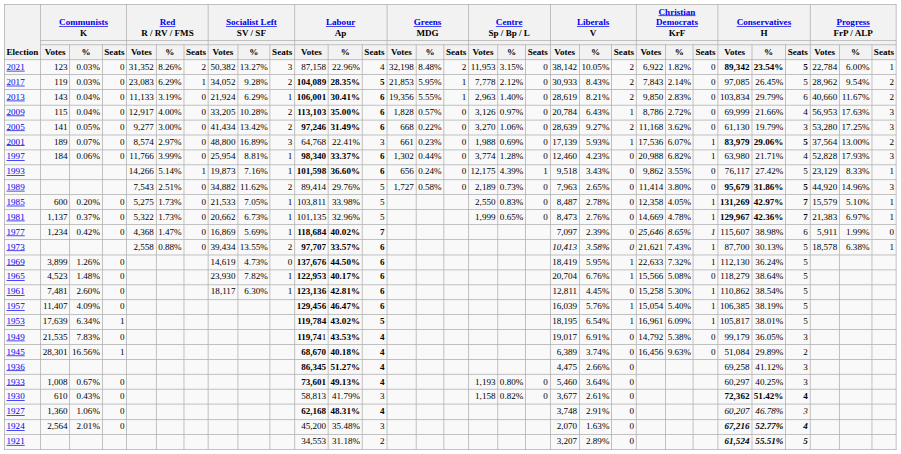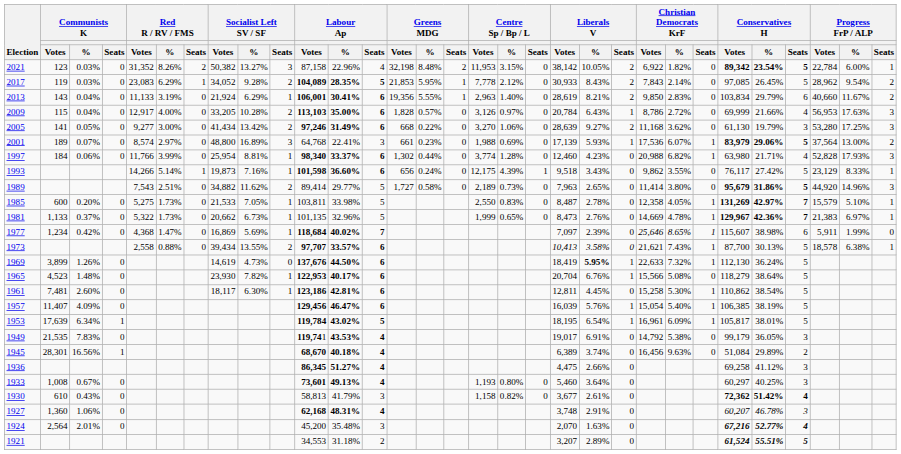(346, 187) 29.76% -> (346, 187) 29.77%
(57, 217) 1,137 -> (57, 217) 1,133
(598, 262) normal -> (597, 262) bold
(311, 292) 123,136 -> (311, 292) 123,186
